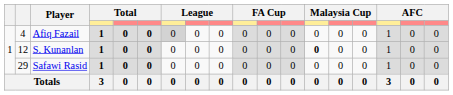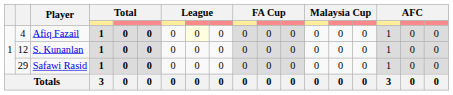(173, 33) lightgrey background -> (173, 33) no background
(197, 33) no background -> (197, 33) lightyellow background
(317, 49) bold -> (317, 49) normal
